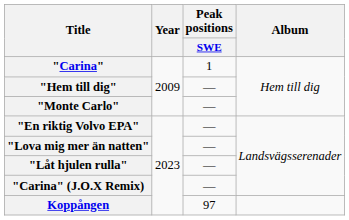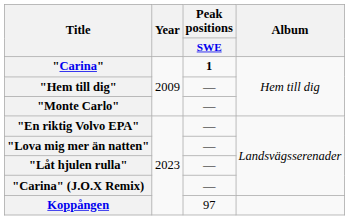(209, 66) normal -> (209, 66) bold
